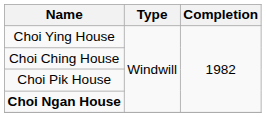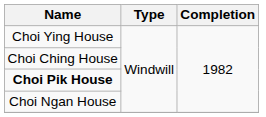(64, 79) normal -> (63, 79) bold
(64, 101) bold -> (63, 101) normal
